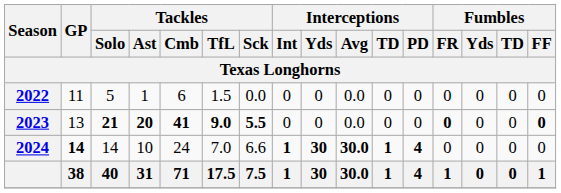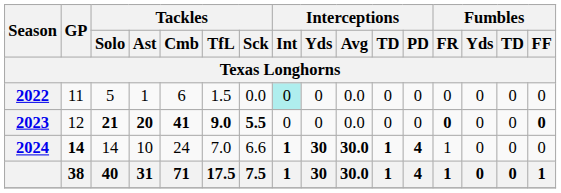(287, 95) no background -> (287, 95) paleturquoise background
(76, 122) 13 -> (76, 122) 12
(447, 148) 0 -> (447, 148) 1
